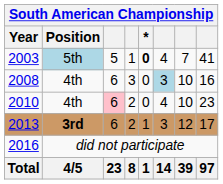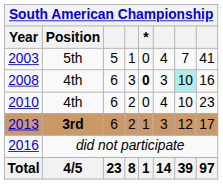(73, 59) lightblue background -> (73, 59) no background
(146, 59) bold -> (146, 59) normal
(146, 80) normal -> (146, 80) bold
(164, 80) lightblue background -> (164, 80) no background
(185, 80) no background -> (185, 80) paleturquoise background
(114, 102) pink background -> (114, 102) no background
